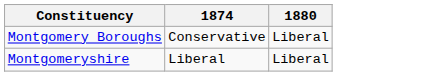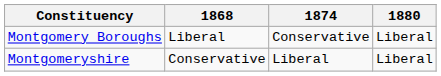+ column: (217, 16)
